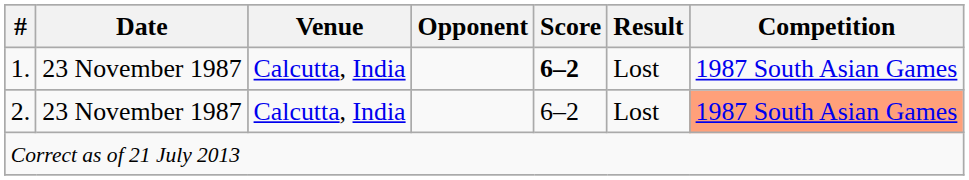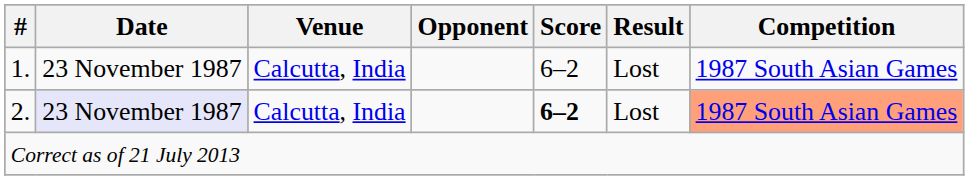(559, 68) bold -> (559, 68) normal
(142, 111) no background -> (142, 111) lavender background
(559, 111) normal -> (559, 111) bold
